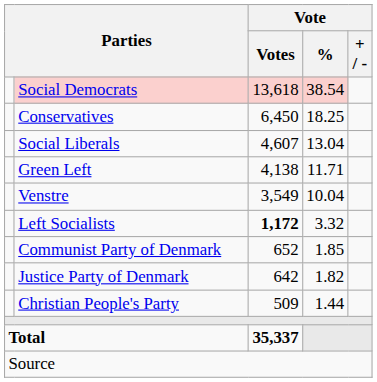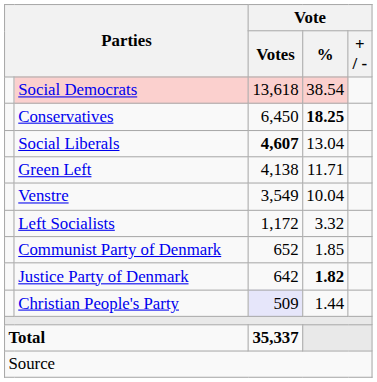(325, 116) normal -> (325, 116) bold
(280, 143) normal -> (280, 143) bold
(280, 223) bold -> (280, 223) normal
(329, 276) normal -> (329, 276) bold
(286, 303) no background -> (286, 303) lavender background
